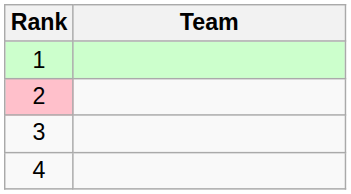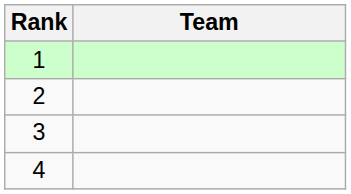(39, 96) pink background -> (39, 96) no background
